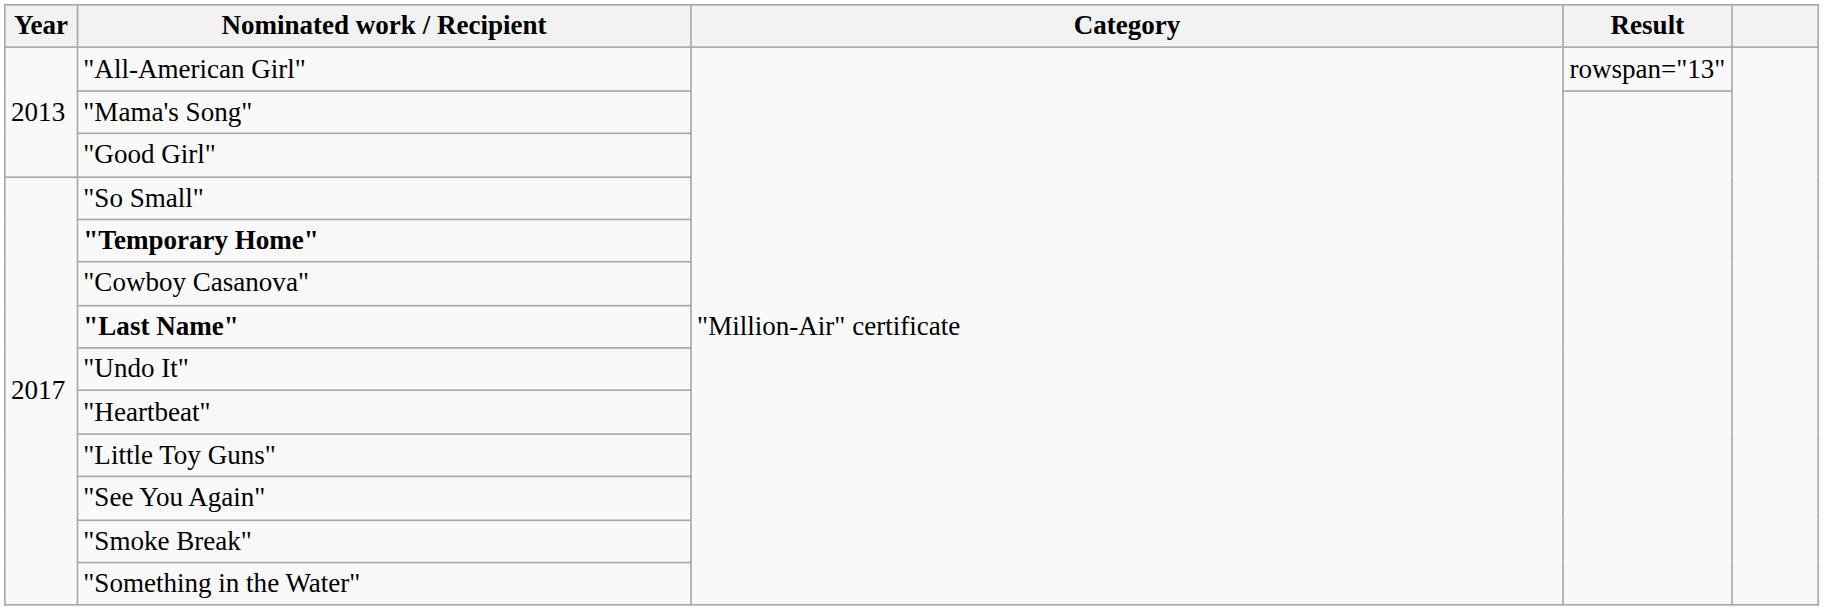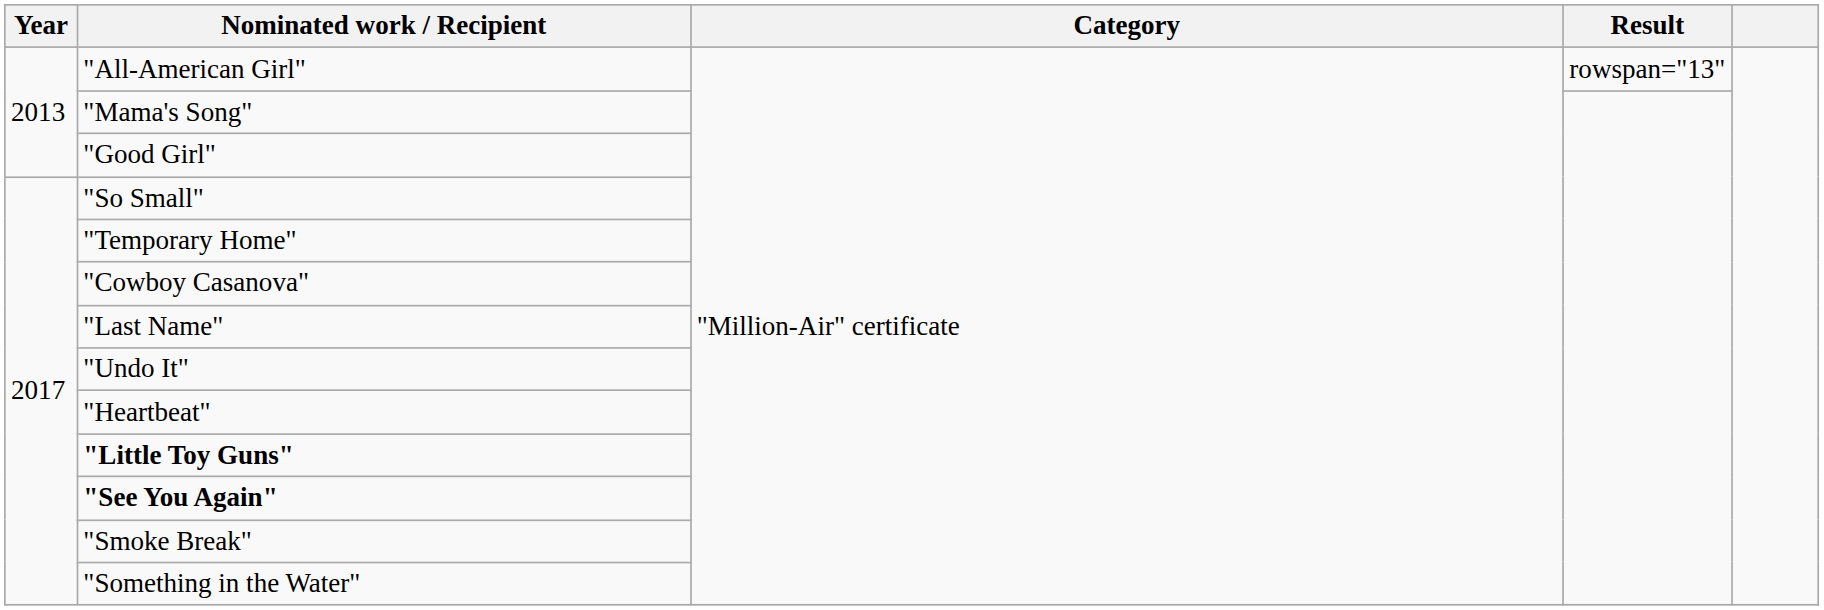(201, 240) bold -> (190, 240) normal
(161, 326) bold -> (153, 326) normal
(180, 454) normal -> (189, 454) bold
(174, 497) normal -> (180, 497) bold
